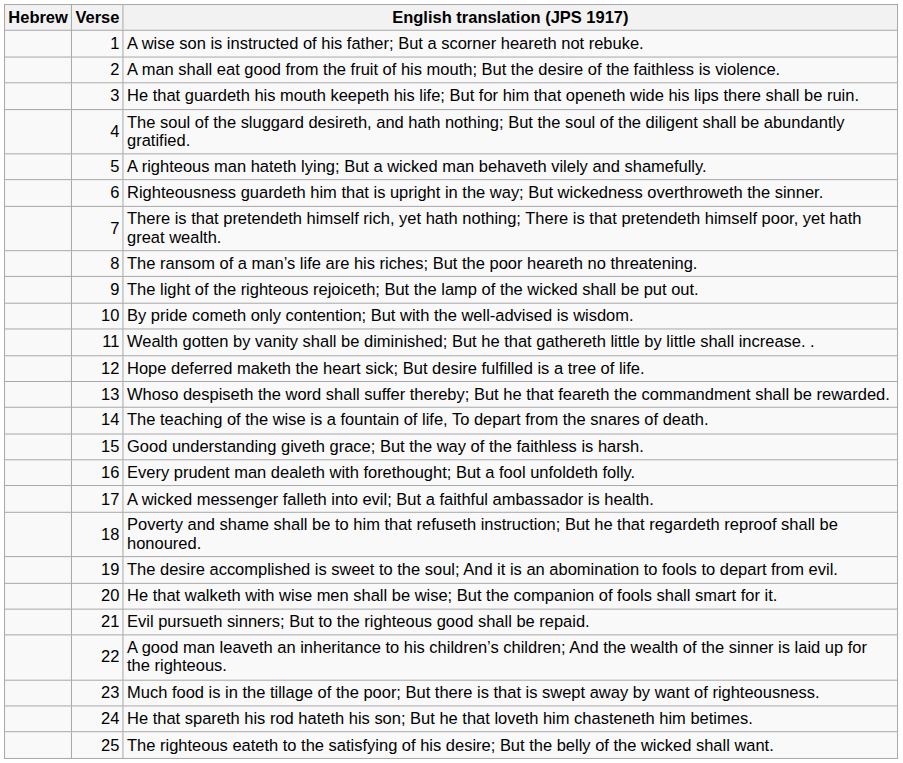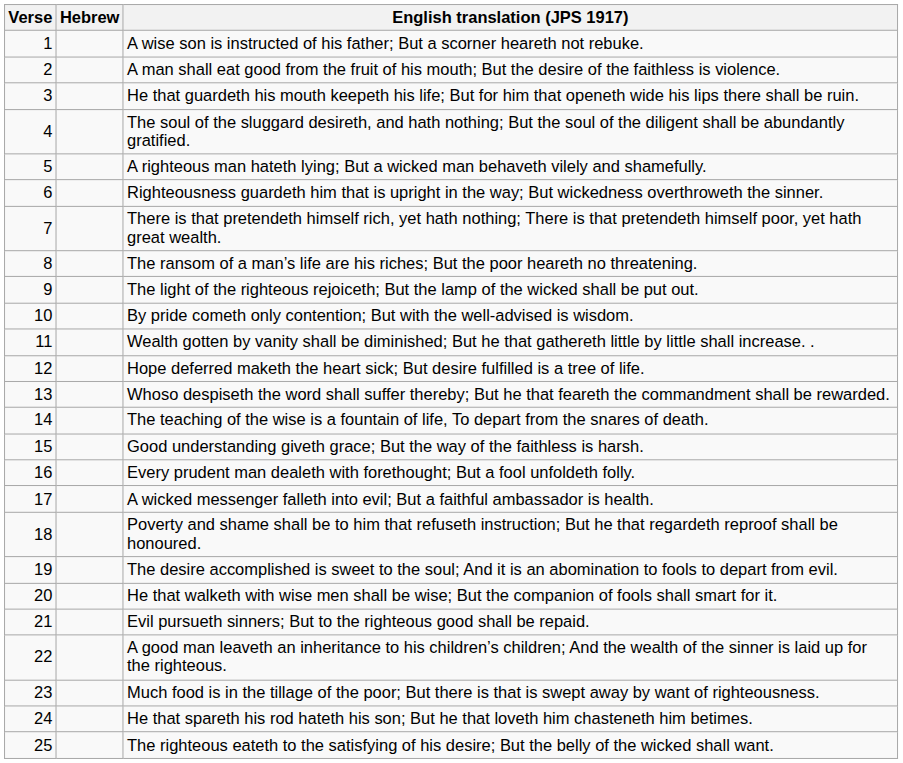columns swapped: (97, 17) <-> (38, 17)
